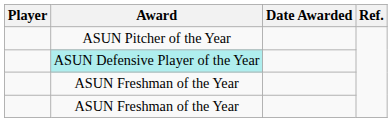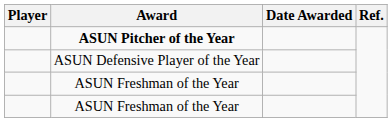(157, 38) normal -> (157, 38) bold
(157, 60) paleturquoise background -> (157, 60) no background
